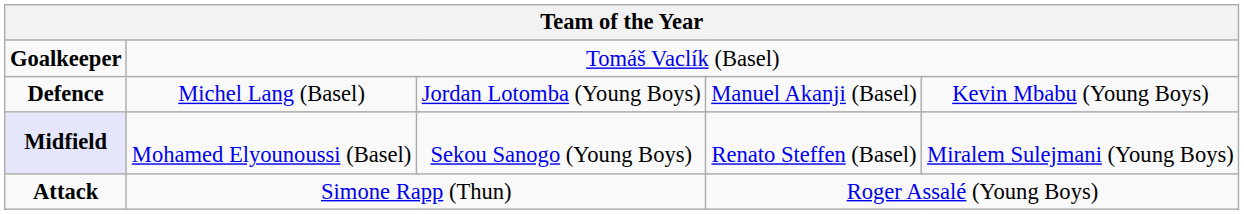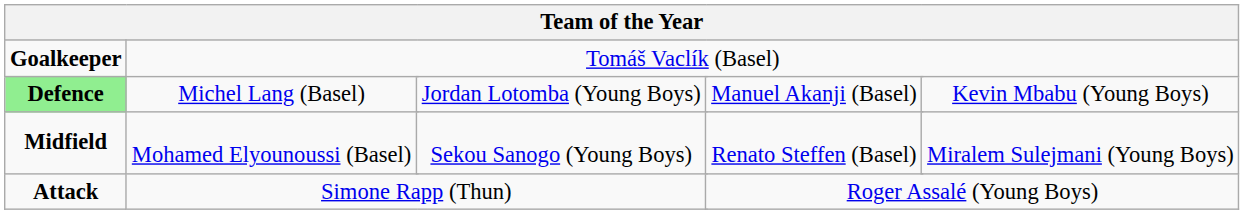(66, 93) no background -> (66, 93) lightgreen background
(66, 142) lavender background -> (66, 142) no background
